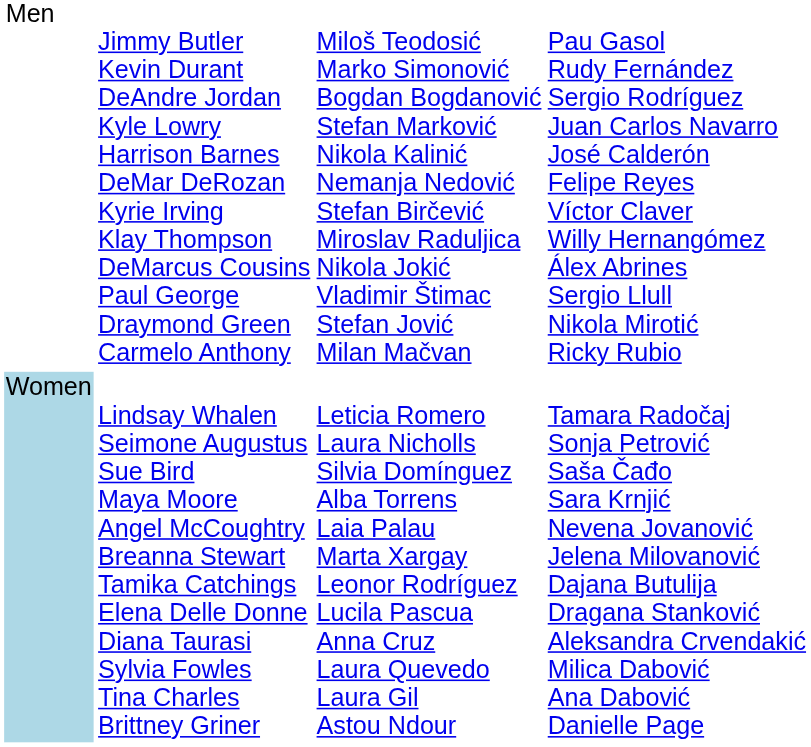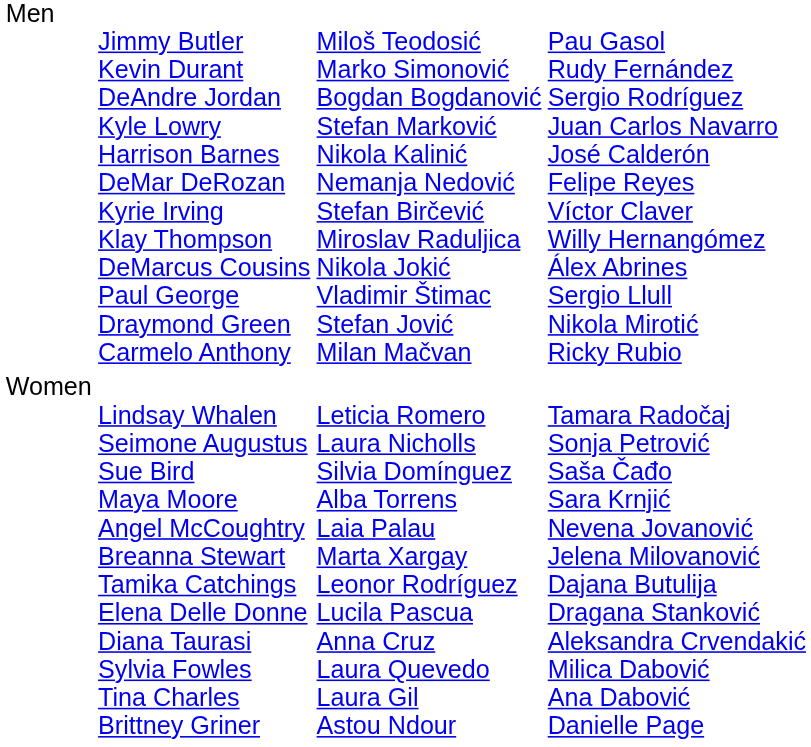(49, 387) lightblue background -> (49, 387) no background
